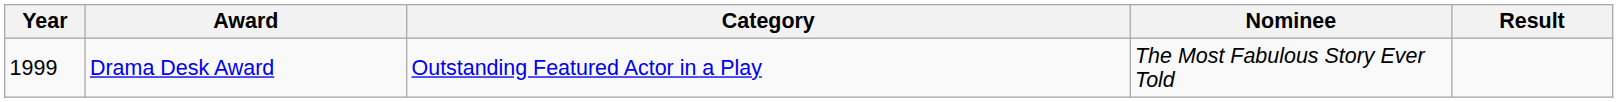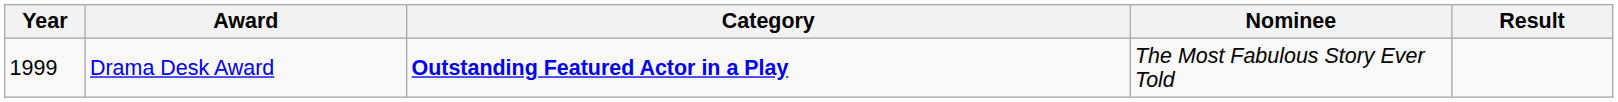(587, 67) normal -> (600, 67) bold
